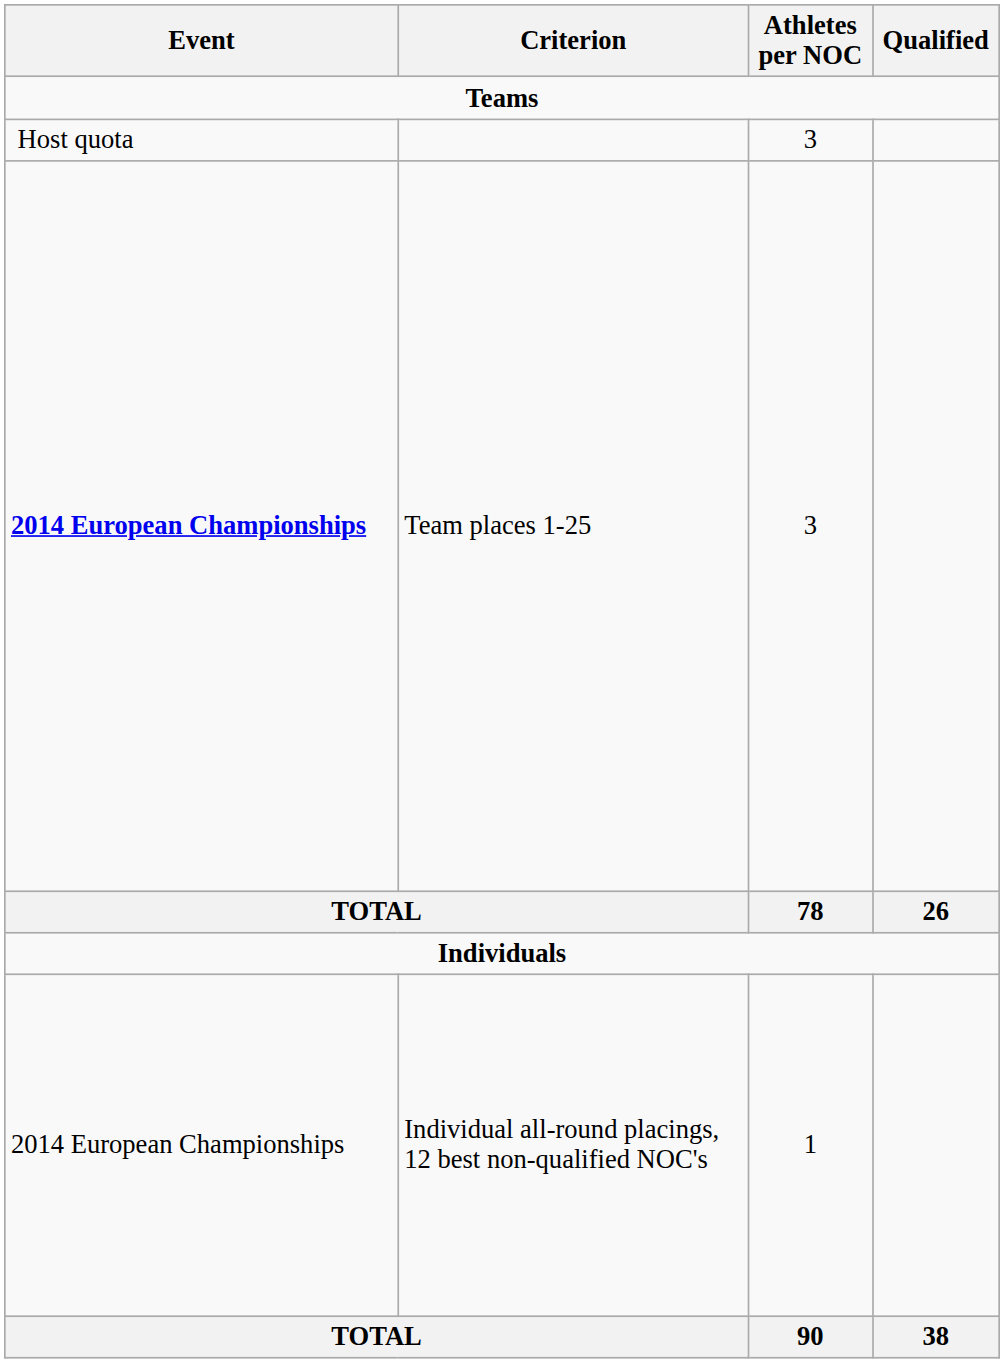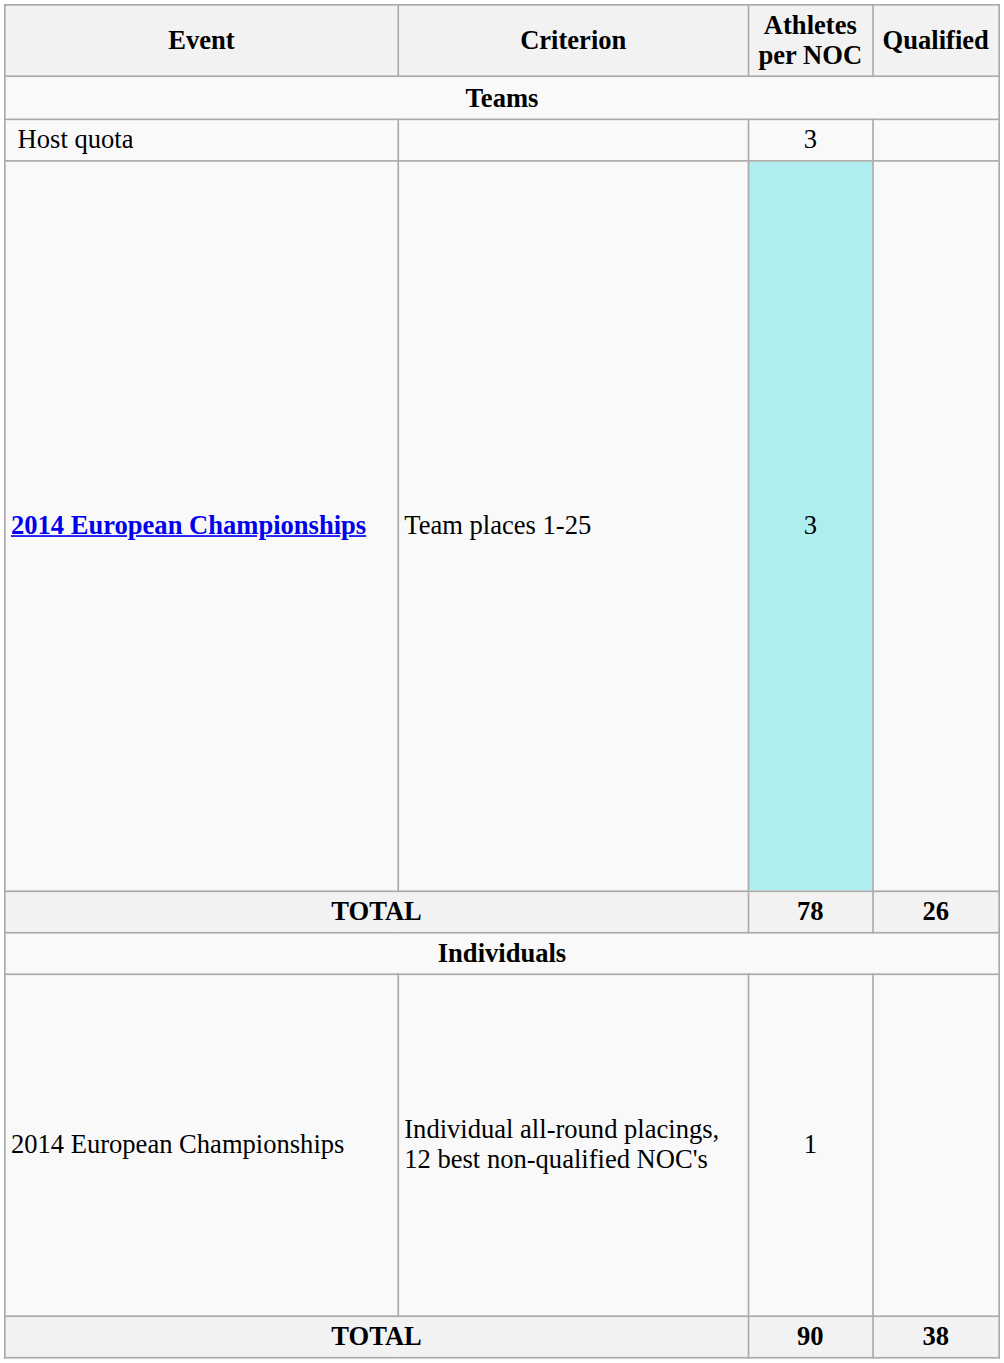(810, 525) no background -> (810, 525) paleturquoise background
